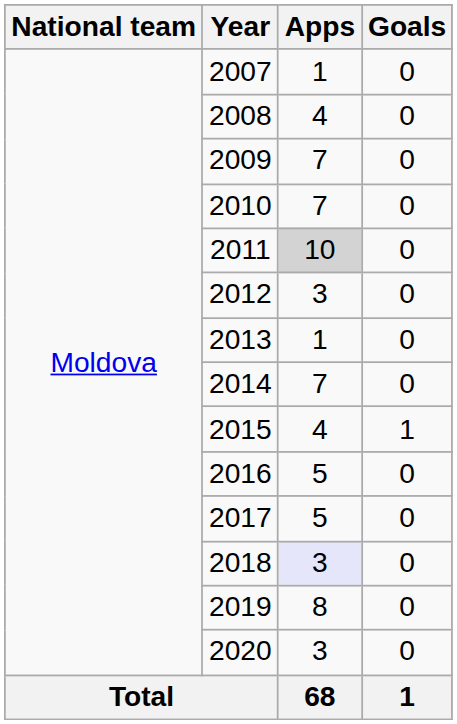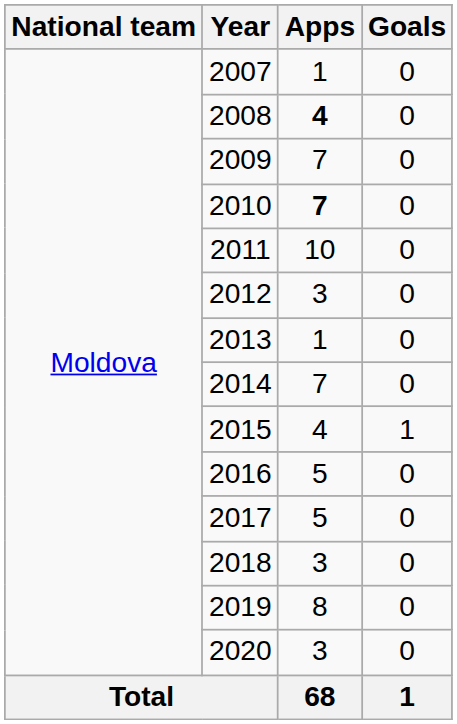(320, 116) normal -> (320, 116) bold
(320, 205) normal -> (320, 205) bold
(320, 250) lightgrey background -> (320, 250) no background
(320, 562) lavender background -> (320, 562) no background
